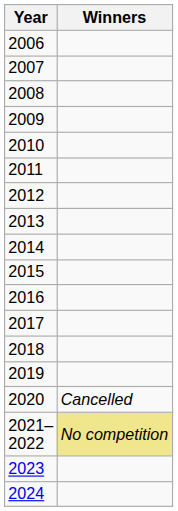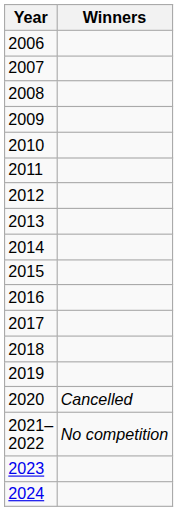(114, 434) khaki background -> (114, 434) no background
